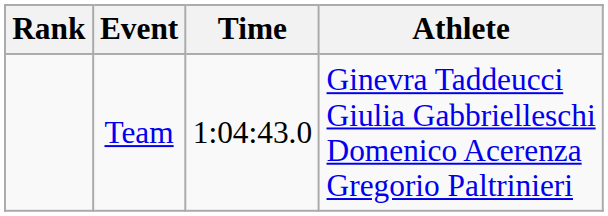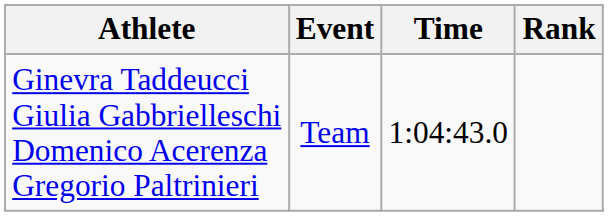columns swapped: (461, 29) <-> (49, 29)
